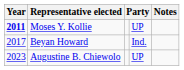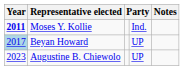(138, 27) UP -> (139, 27) Ind.
(16, 42) no background -> (16, 42) lightblue background
(139, 42) Ind. -> (138, 42) UP
